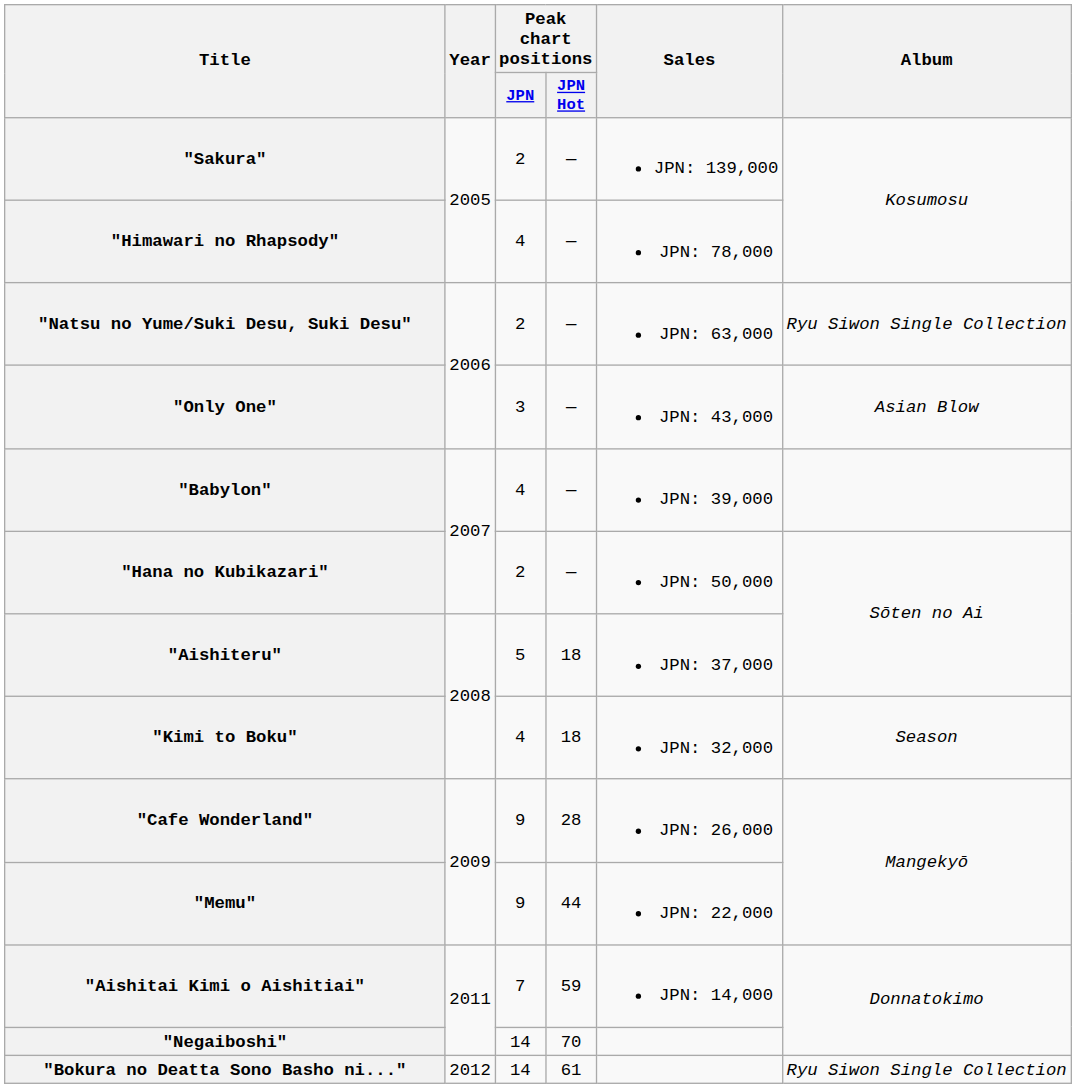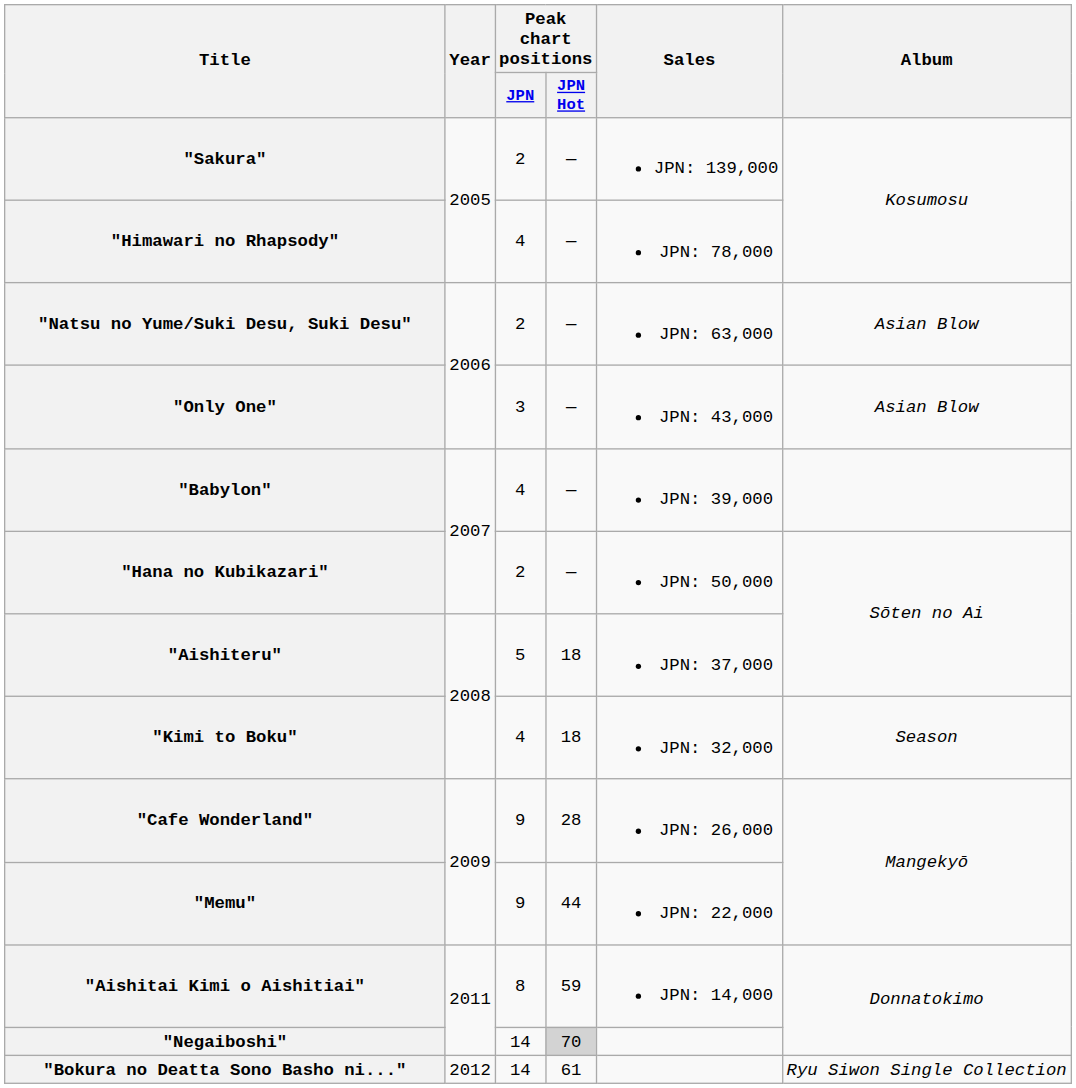(927, 324) Ryu Siwon Single Collection -> (927, 324) Asian Blow
(520, 986) 7 -> (520, 986) 8
(571, 1041) no background -> (571, 1041) lightgrey background
